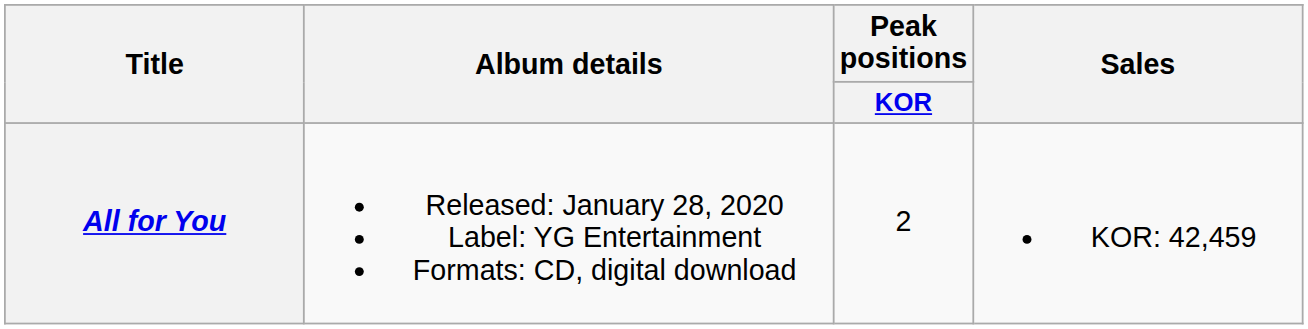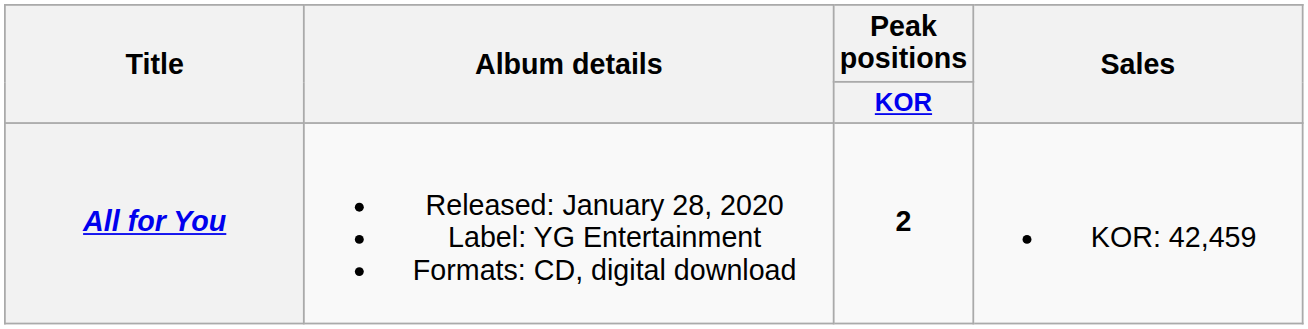(903, 222) normal -> (903, 222) bold
